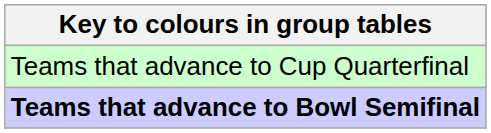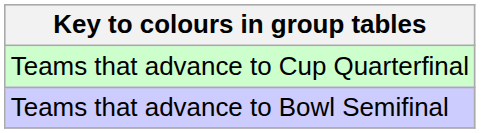(245, 107) bold -> (230, 107) normal
